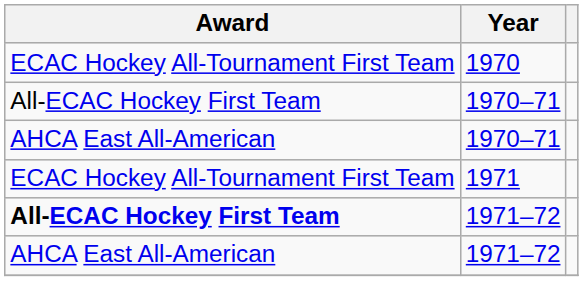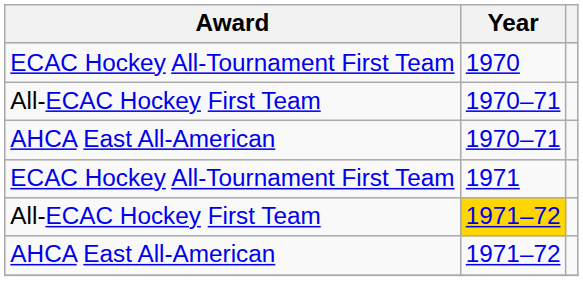(175, 216) bold -> (166, 216) normal
(513, 216) no background -> (513, 216) gold background
